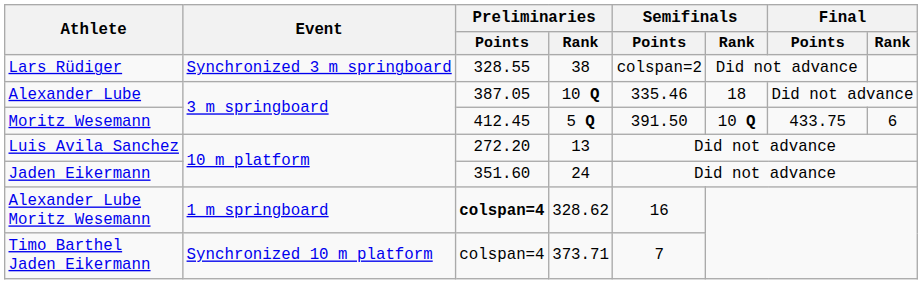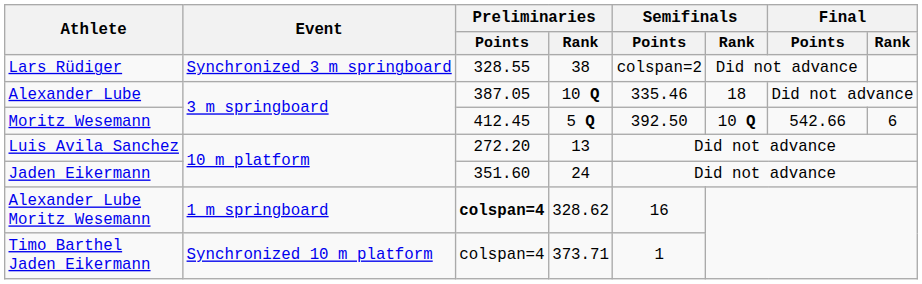(659, 121) 391.50 -> (659, 121) 392.50
(818, 121) 433.75 -> (818, 121) 542.66
(659, 255) 7 -> (659, 255) 1
